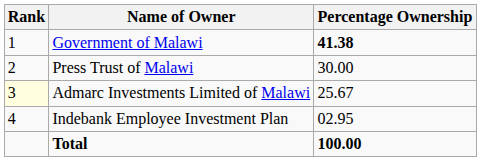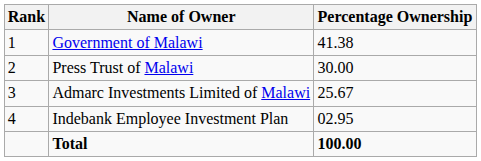(336, 42) bold -> (336, 42) normal
(12, 93) lightyellow background -> (12, 93) no background
